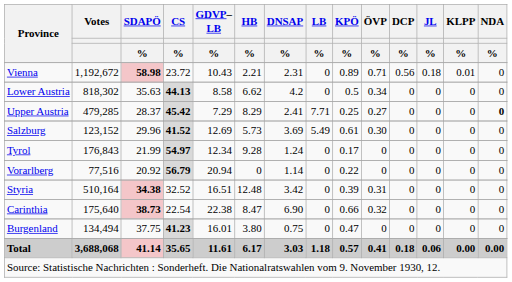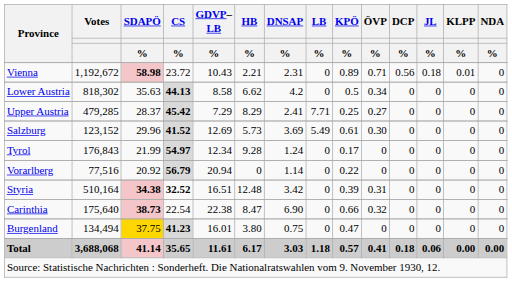(501, 111) bold -> (501, 111) normal
(178, 189) normal -> (178, 189) bold
(148, 228) no background -> (148, 228) gold background
